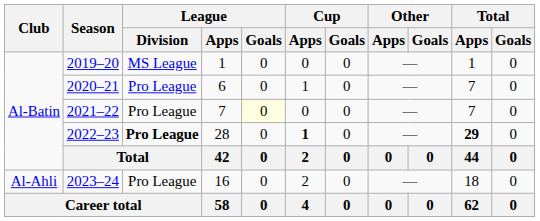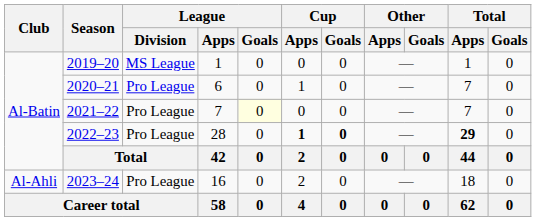(162, 134) bold -> (160, 134) normal
(347, 134) normal -> (343, 134) bold
